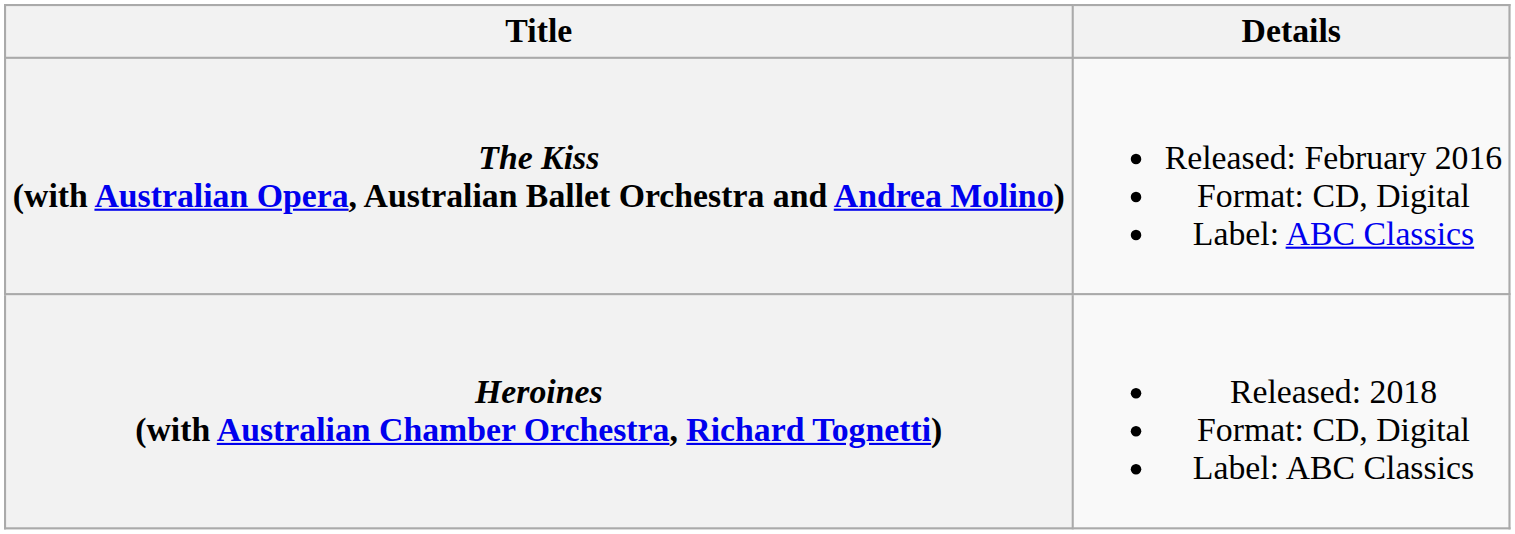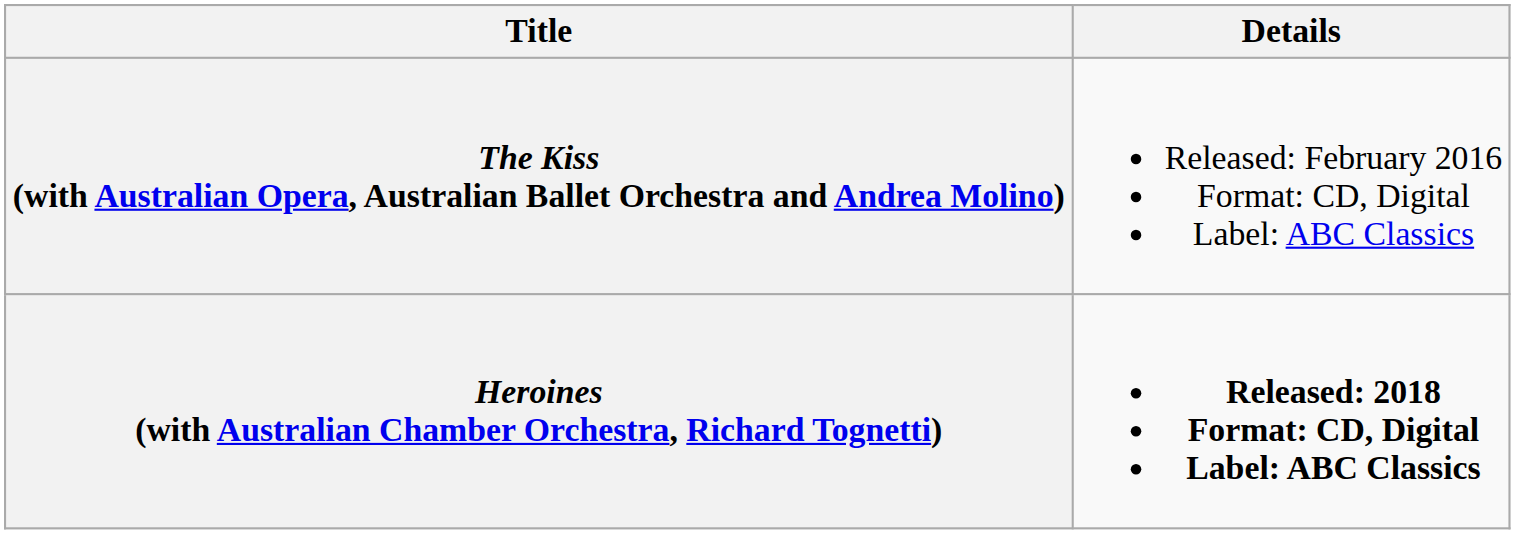(1291, 430) normal -> (1291, 430) bold
